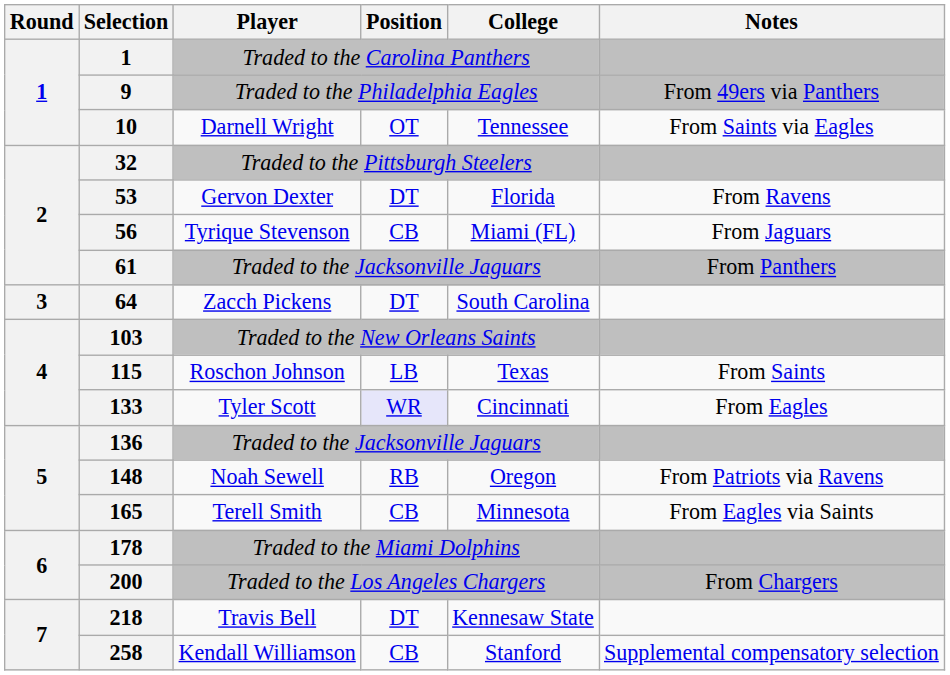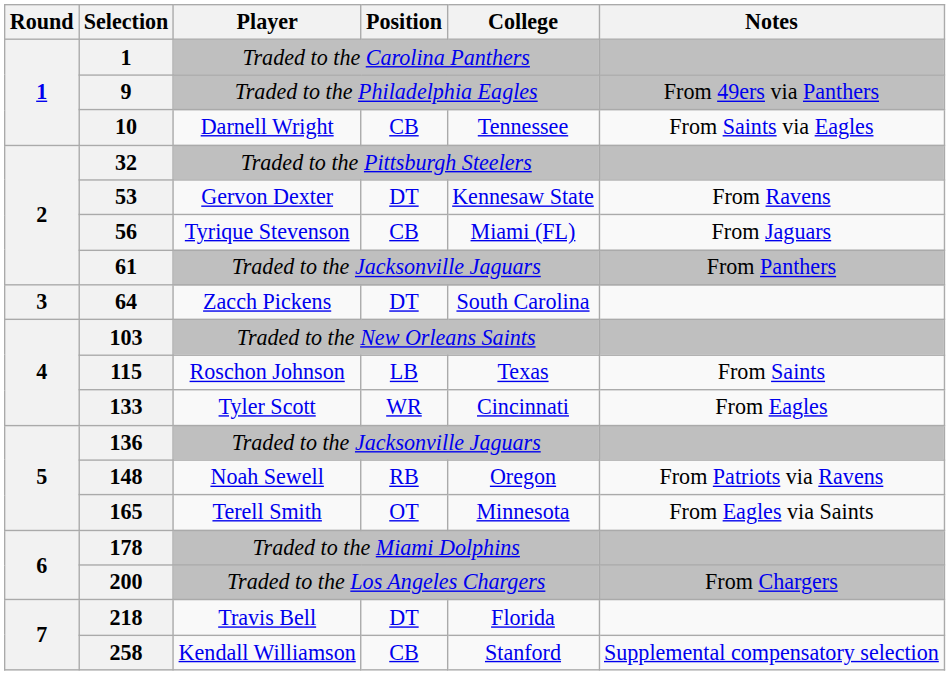(404, 127) OT -> (404, 127) CB
(523, 197) Florida -> (523, 197) Kennesaw State
(404, 407) lavender background -> (404, 407) no background
(404, 512) CB -> (404, 512) OT
(523, 617) Kennesaw State -> (523, 617) Florida
